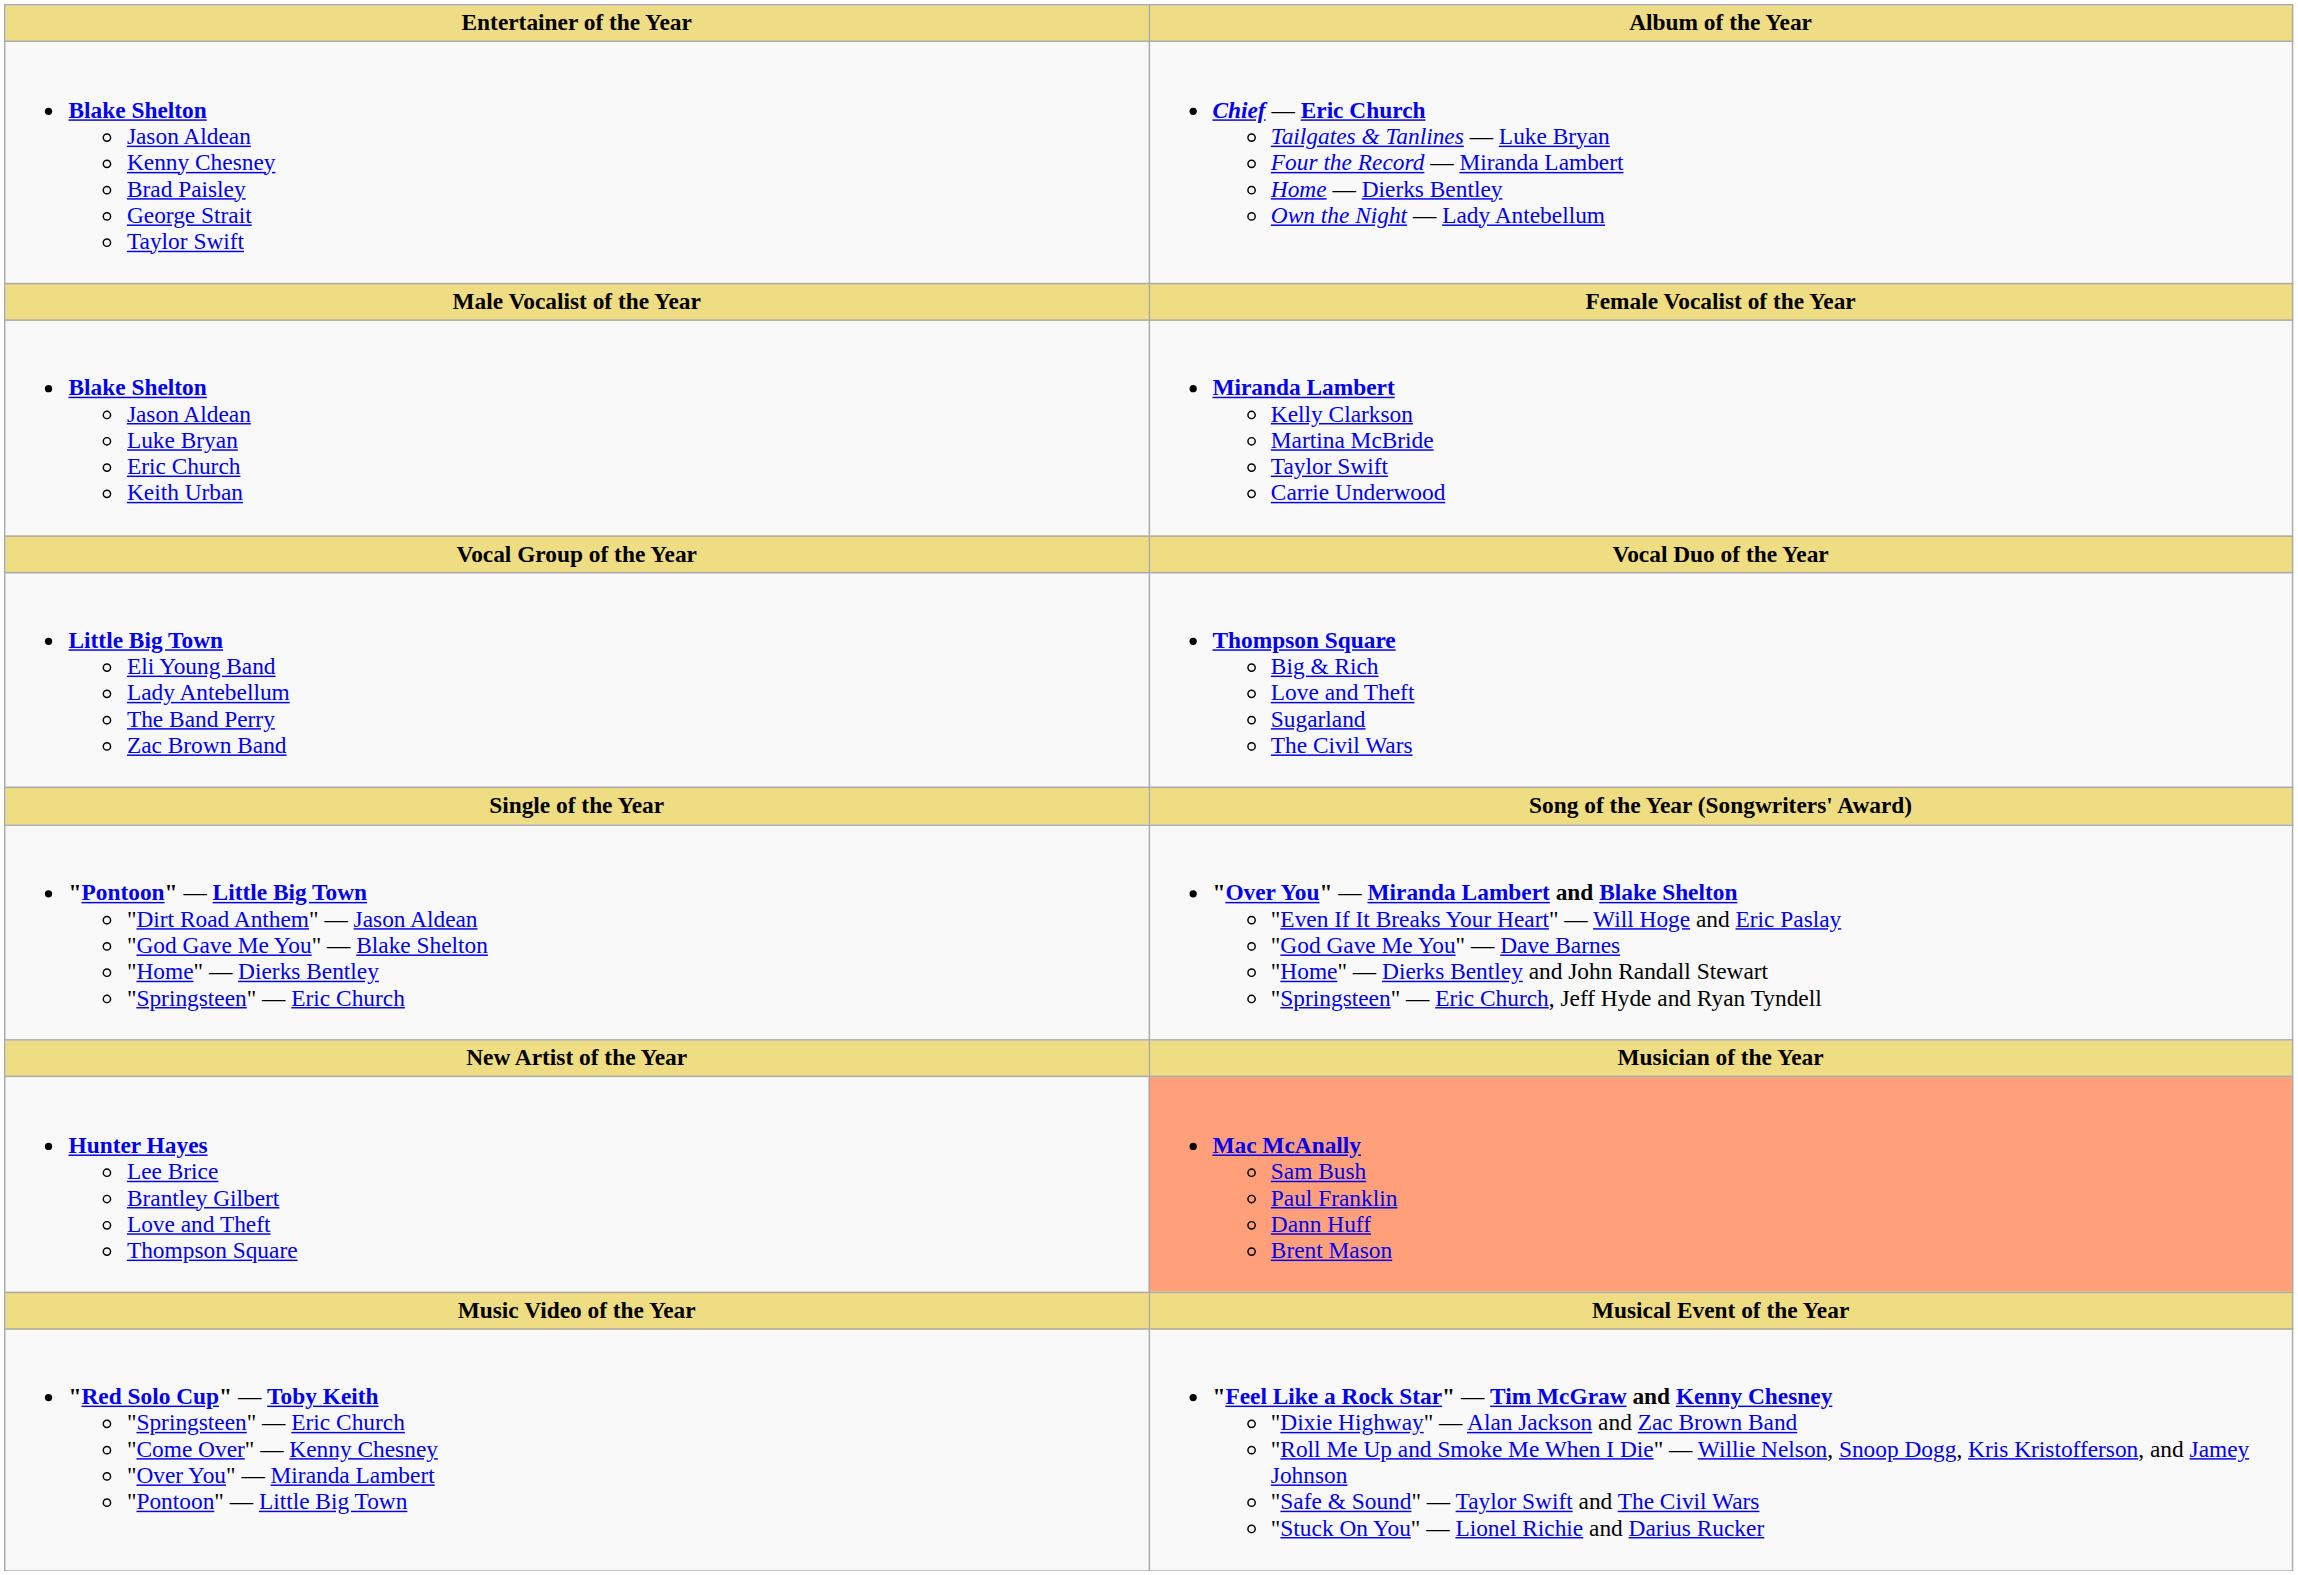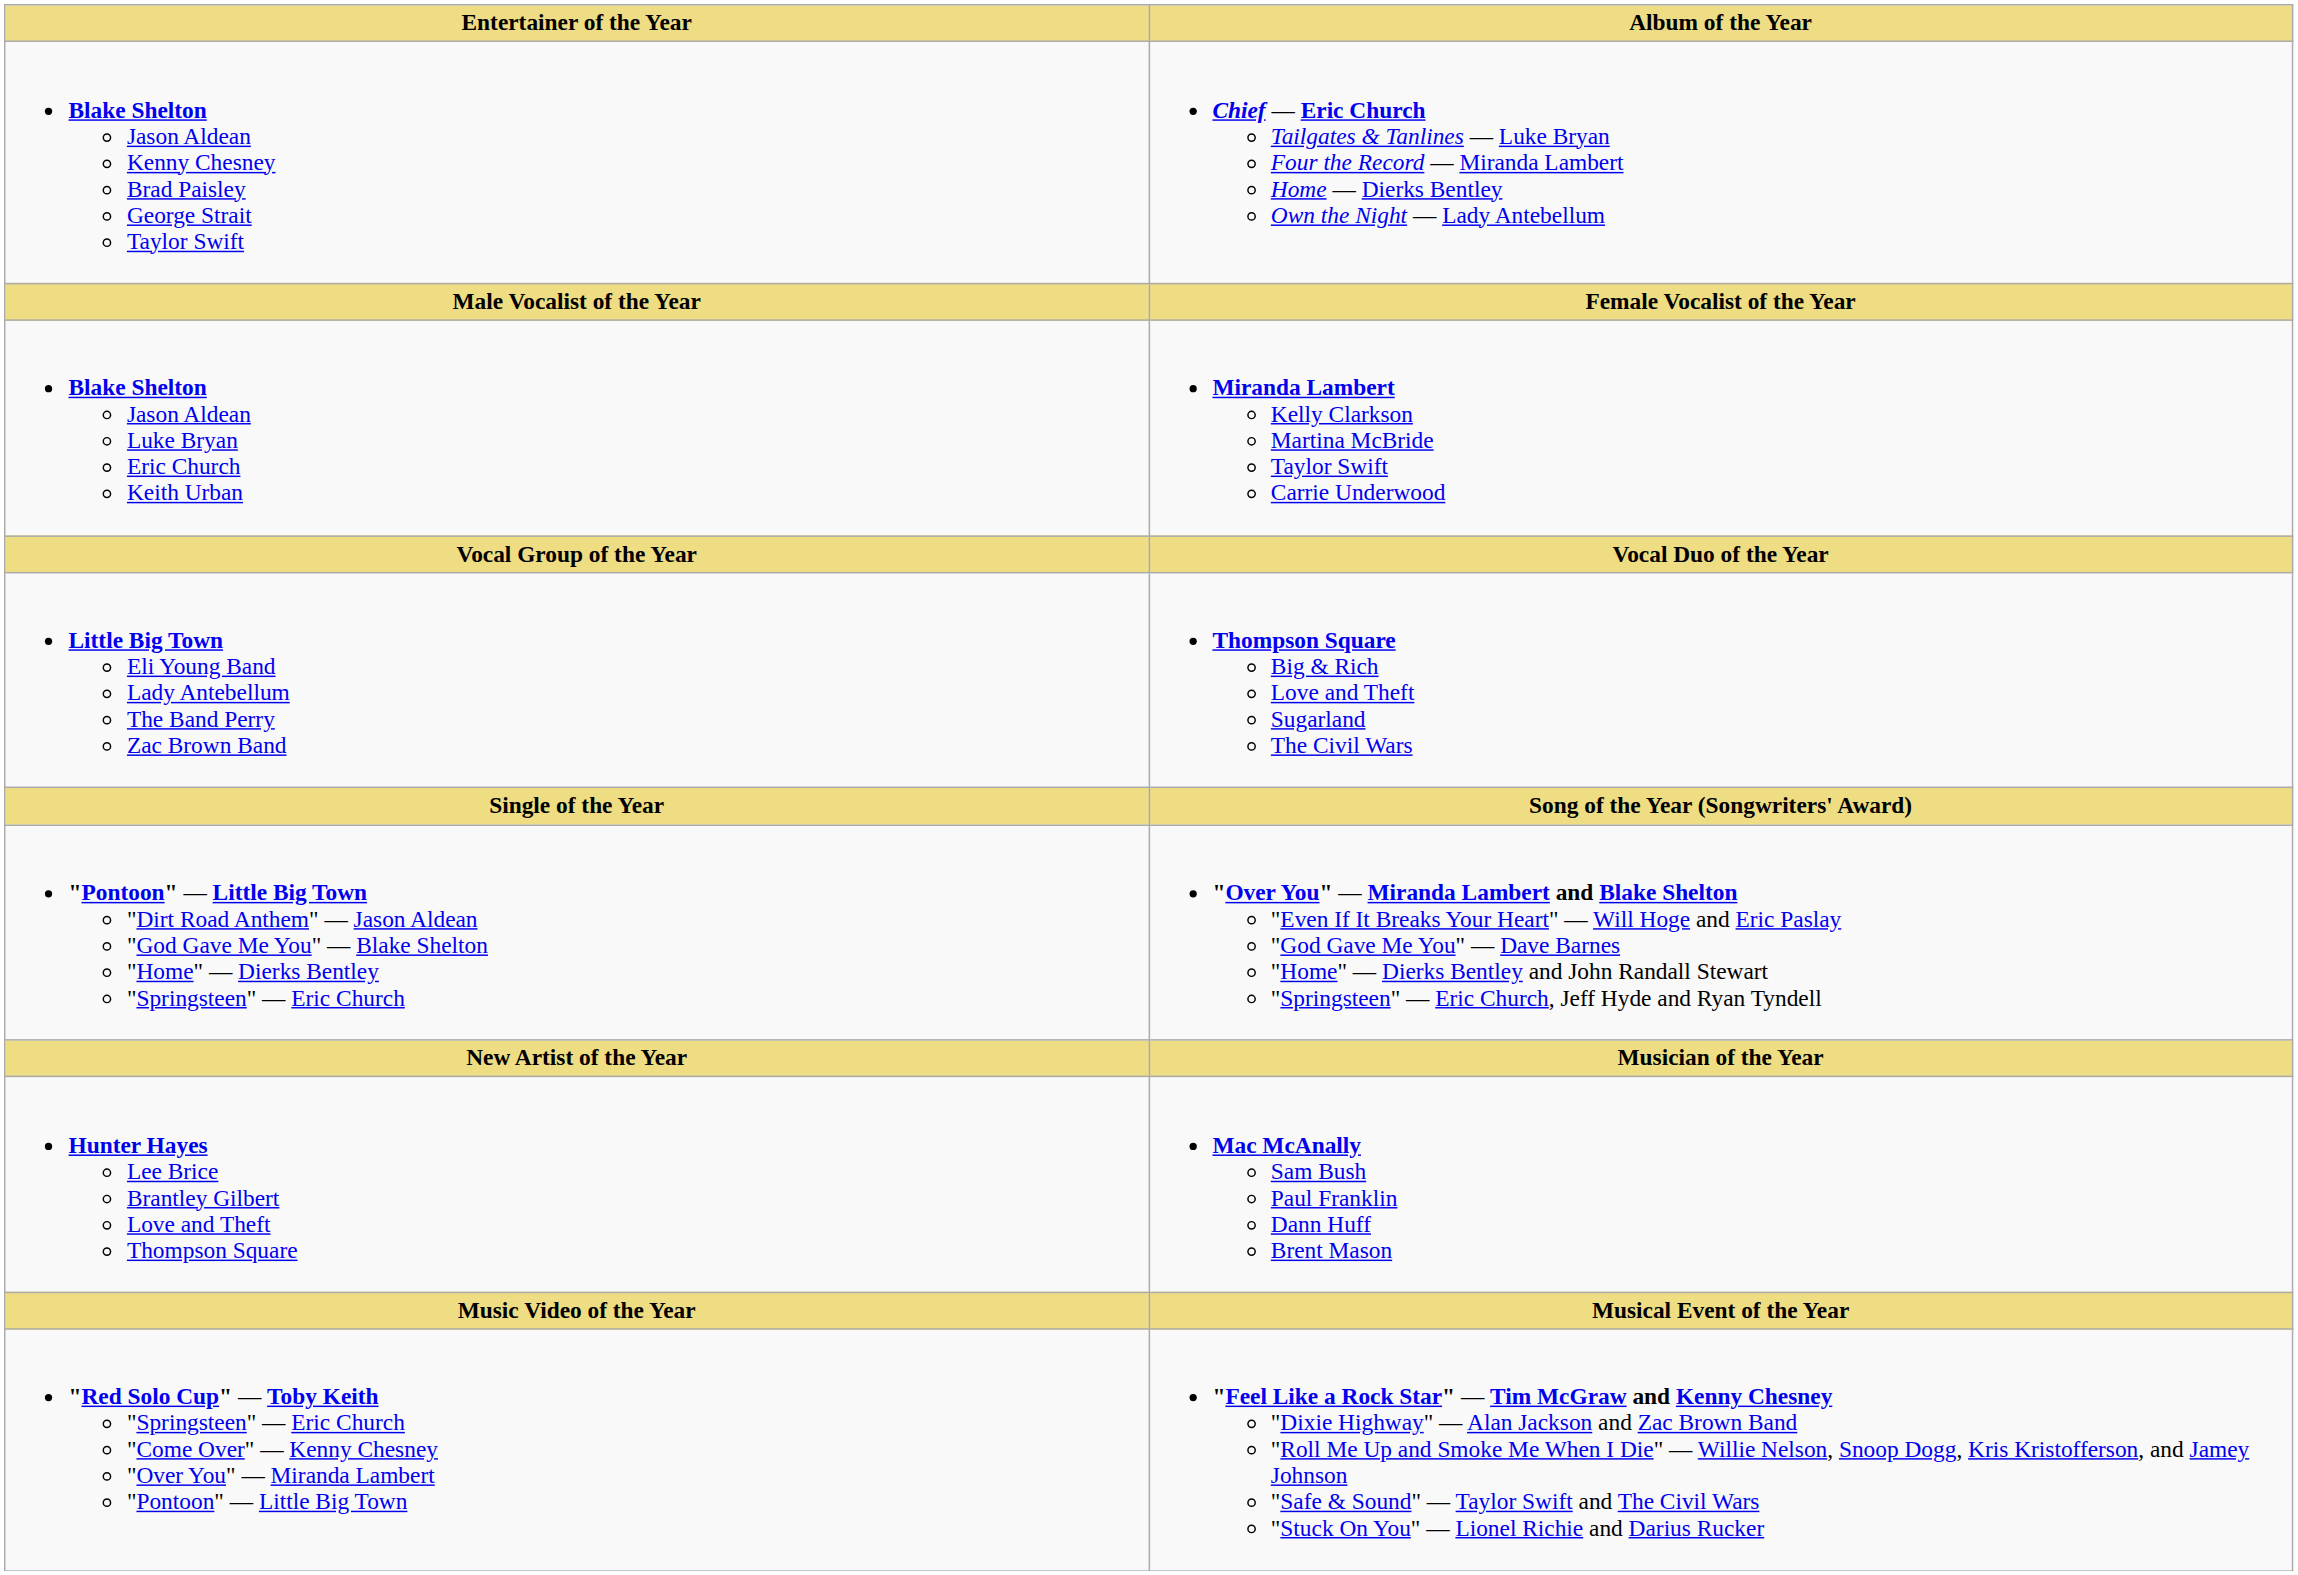(1721, 1198) lightsalmon background -> (1721, 1198) no background
